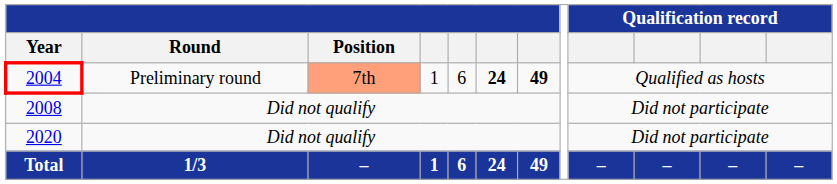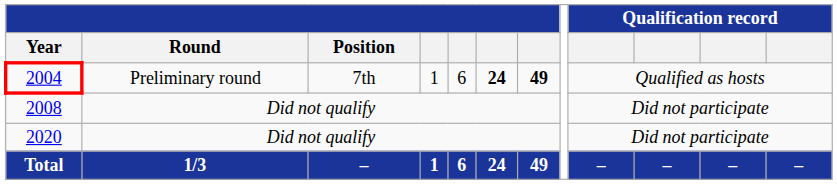(364, 77) lightsalmon background -> (364, 77) no background
